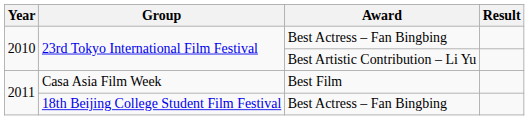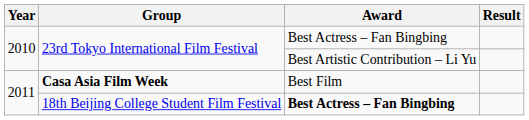(102, 81) normal -> (105, 81) bold
(367, 103) normal -> (371, 103) bold
